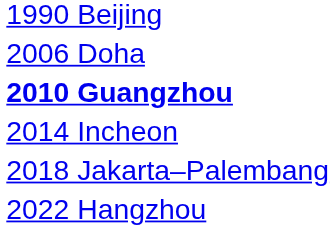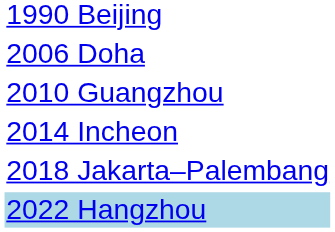(120, 92) bold -> (115, 92) normal
(106, 209) no background -> (106, 209) lightblue background
